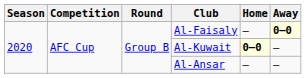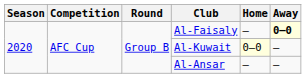(252, 47) bold -> (252, 47) normal
